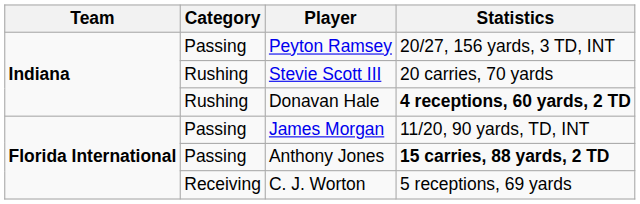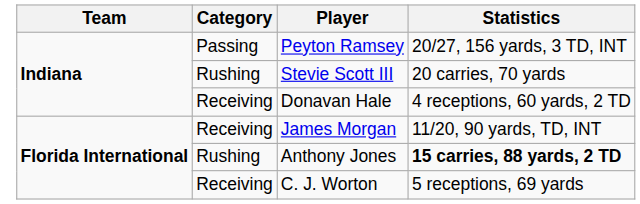(216, 101) Rushing -> (235, 101) Receiving
(515, 101) bold -> (521, 101) normal
(215, 129) Passing -> (235, 129) Receiving
(215, 157) Passing -> (228, 157) Rushing
